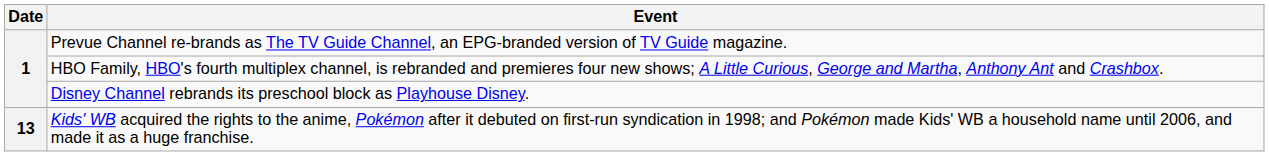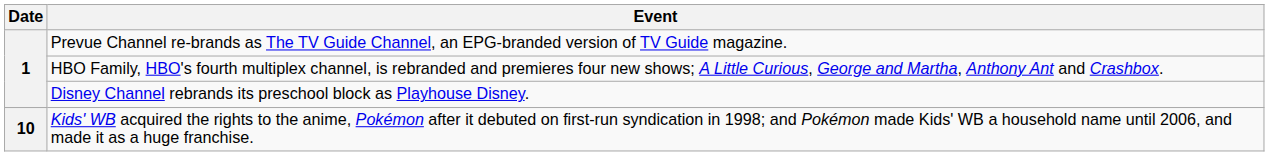(26, 128) 13 -> (26, 128) 10
